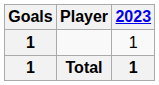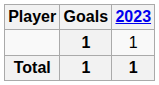columns swapped: (84, 17) <-> (30, 17)
